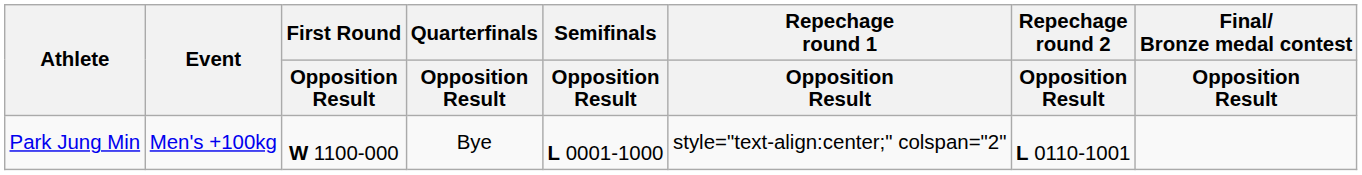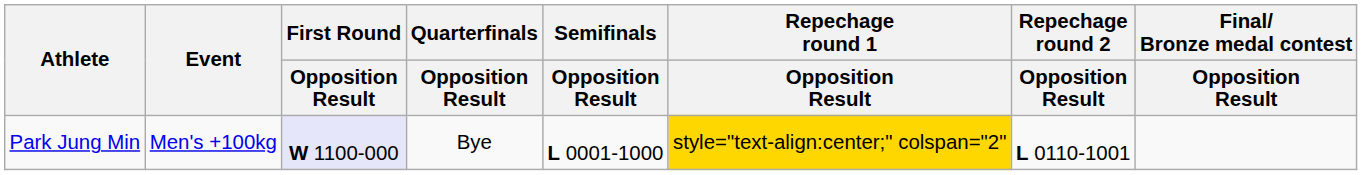(344, 154) no background -> (344, 154) lavender background
(840, 143) no background -> (840, 143) gold background
